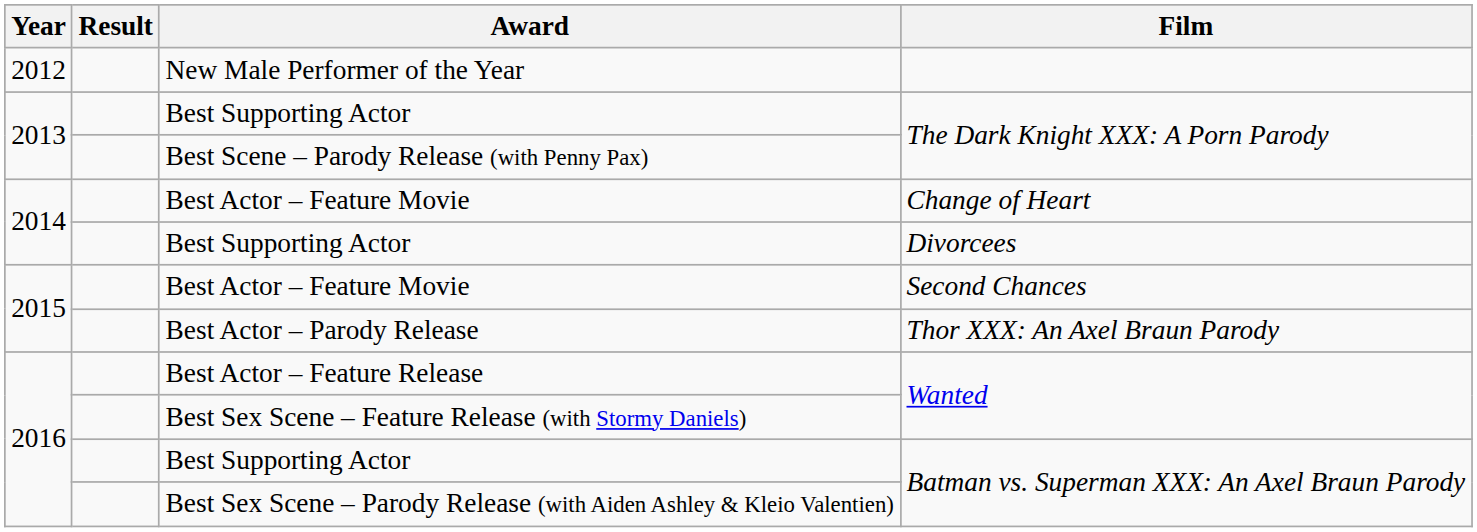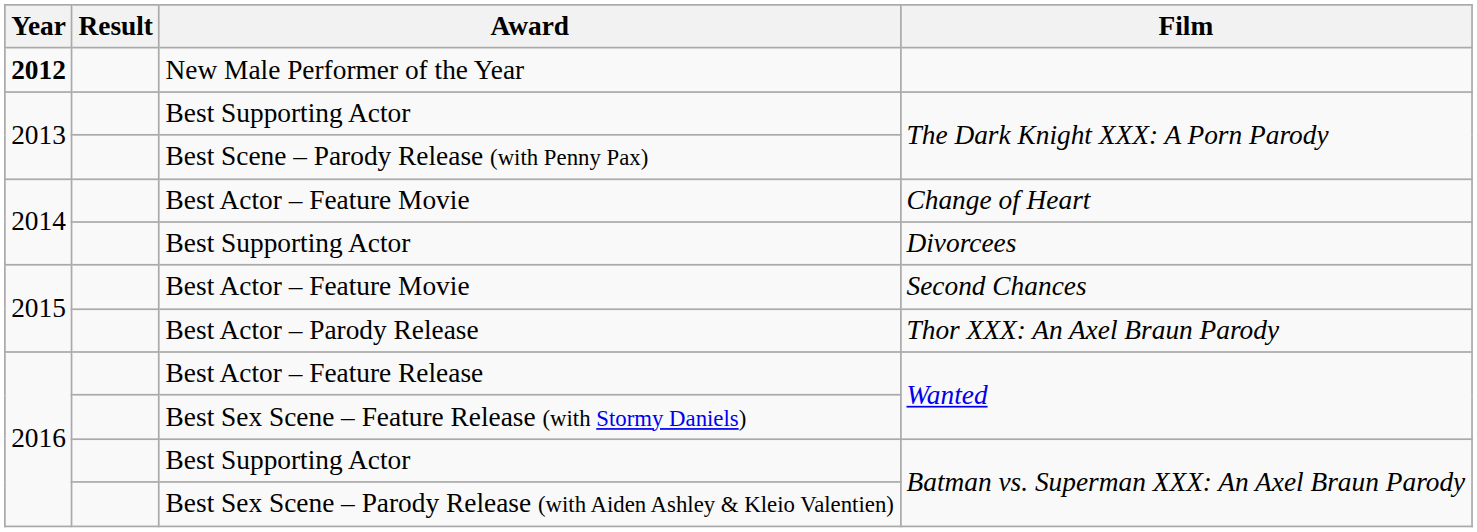(39, 69) normal -> (39, 69) bold
